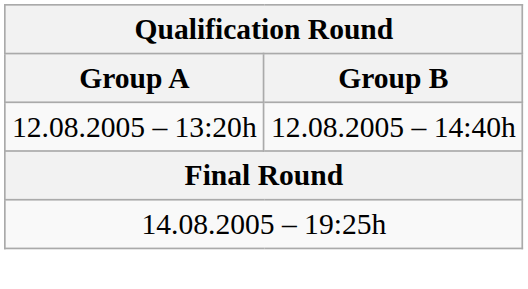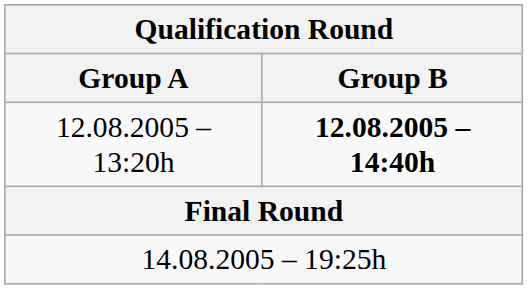(393, 126) normal -> (393, 143) bold
